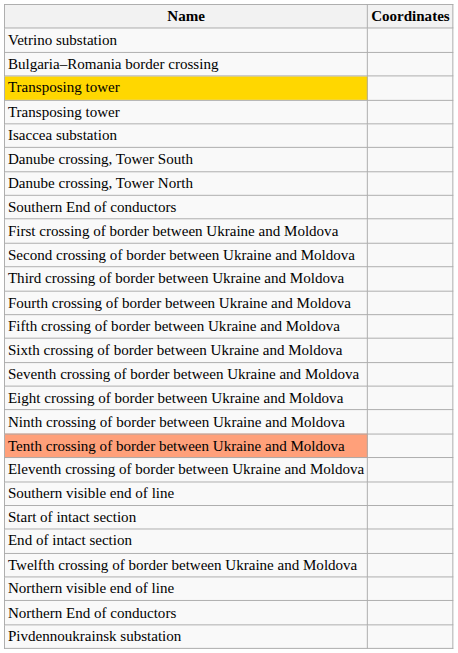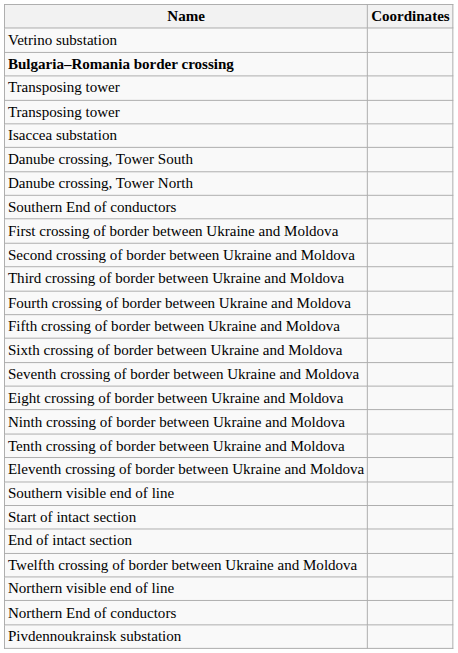(113, 64) normal -> (121, 64) bold
(64, 87) gold background -> (64, 87) no background
(176, 445) lightsalmon background -> (176, 445) no background
